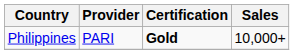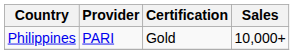(162, 37) bold -> (161, 37) normal
